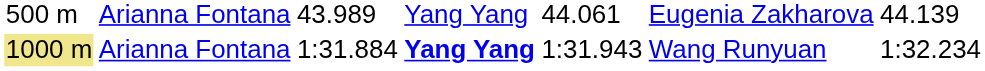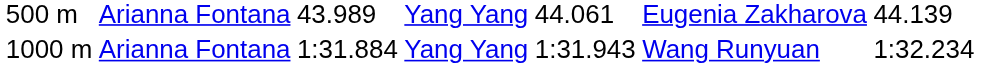(49, 49) khaki background -> (49, 49) no background
(470, 49) bold -> (466, 49) normal
